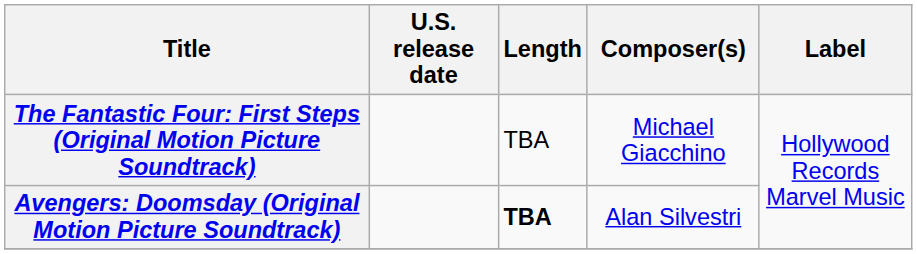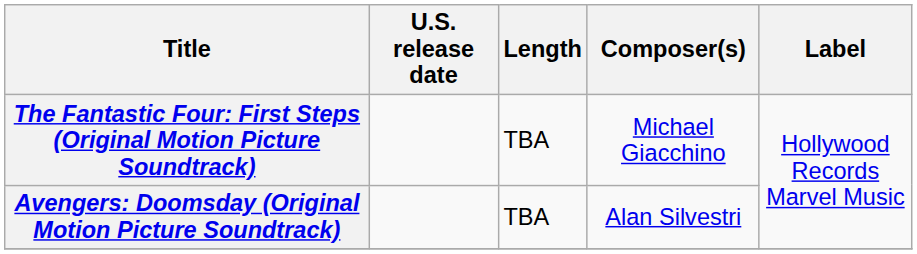(528, 216) bold -> (526, 216) normal
